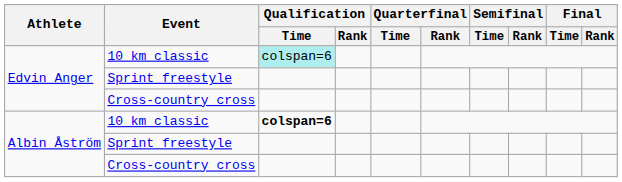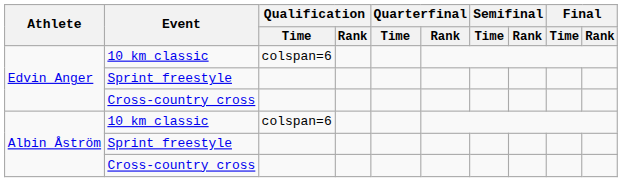(297, 56) paleturquoise background -> (297, 56) no background
(297, 122) bold -> (297, 122) normal
